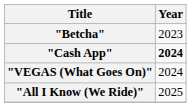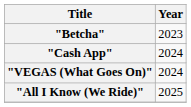(171, 53) bold -> (171, 53) normal
